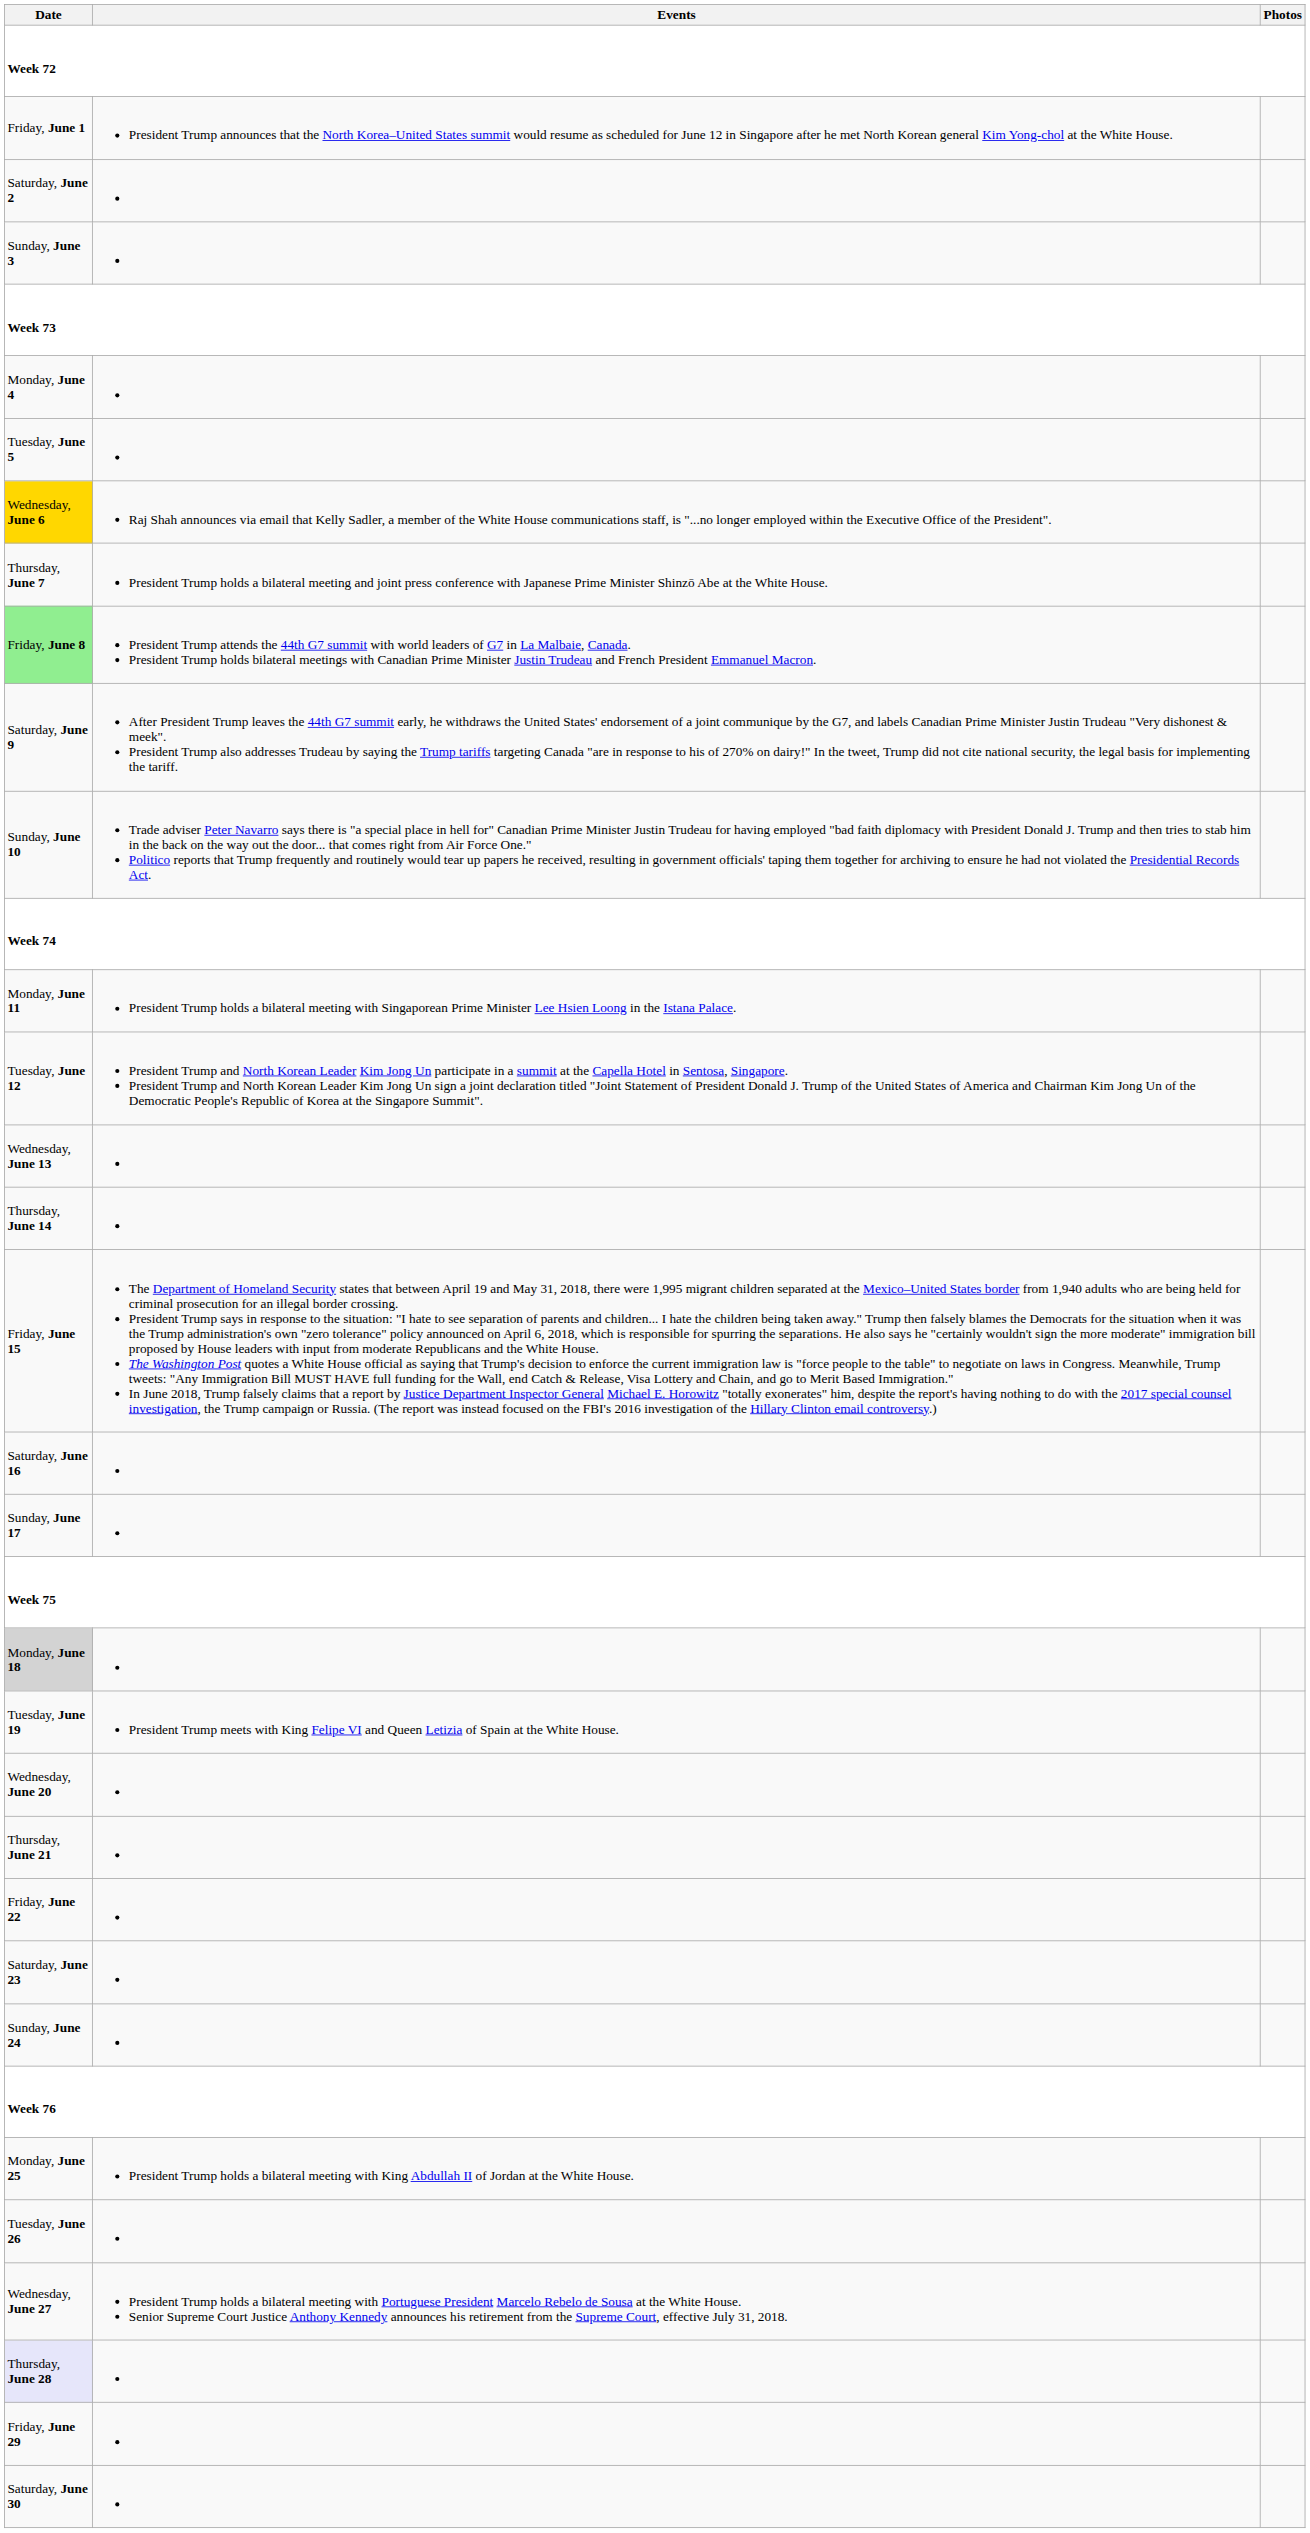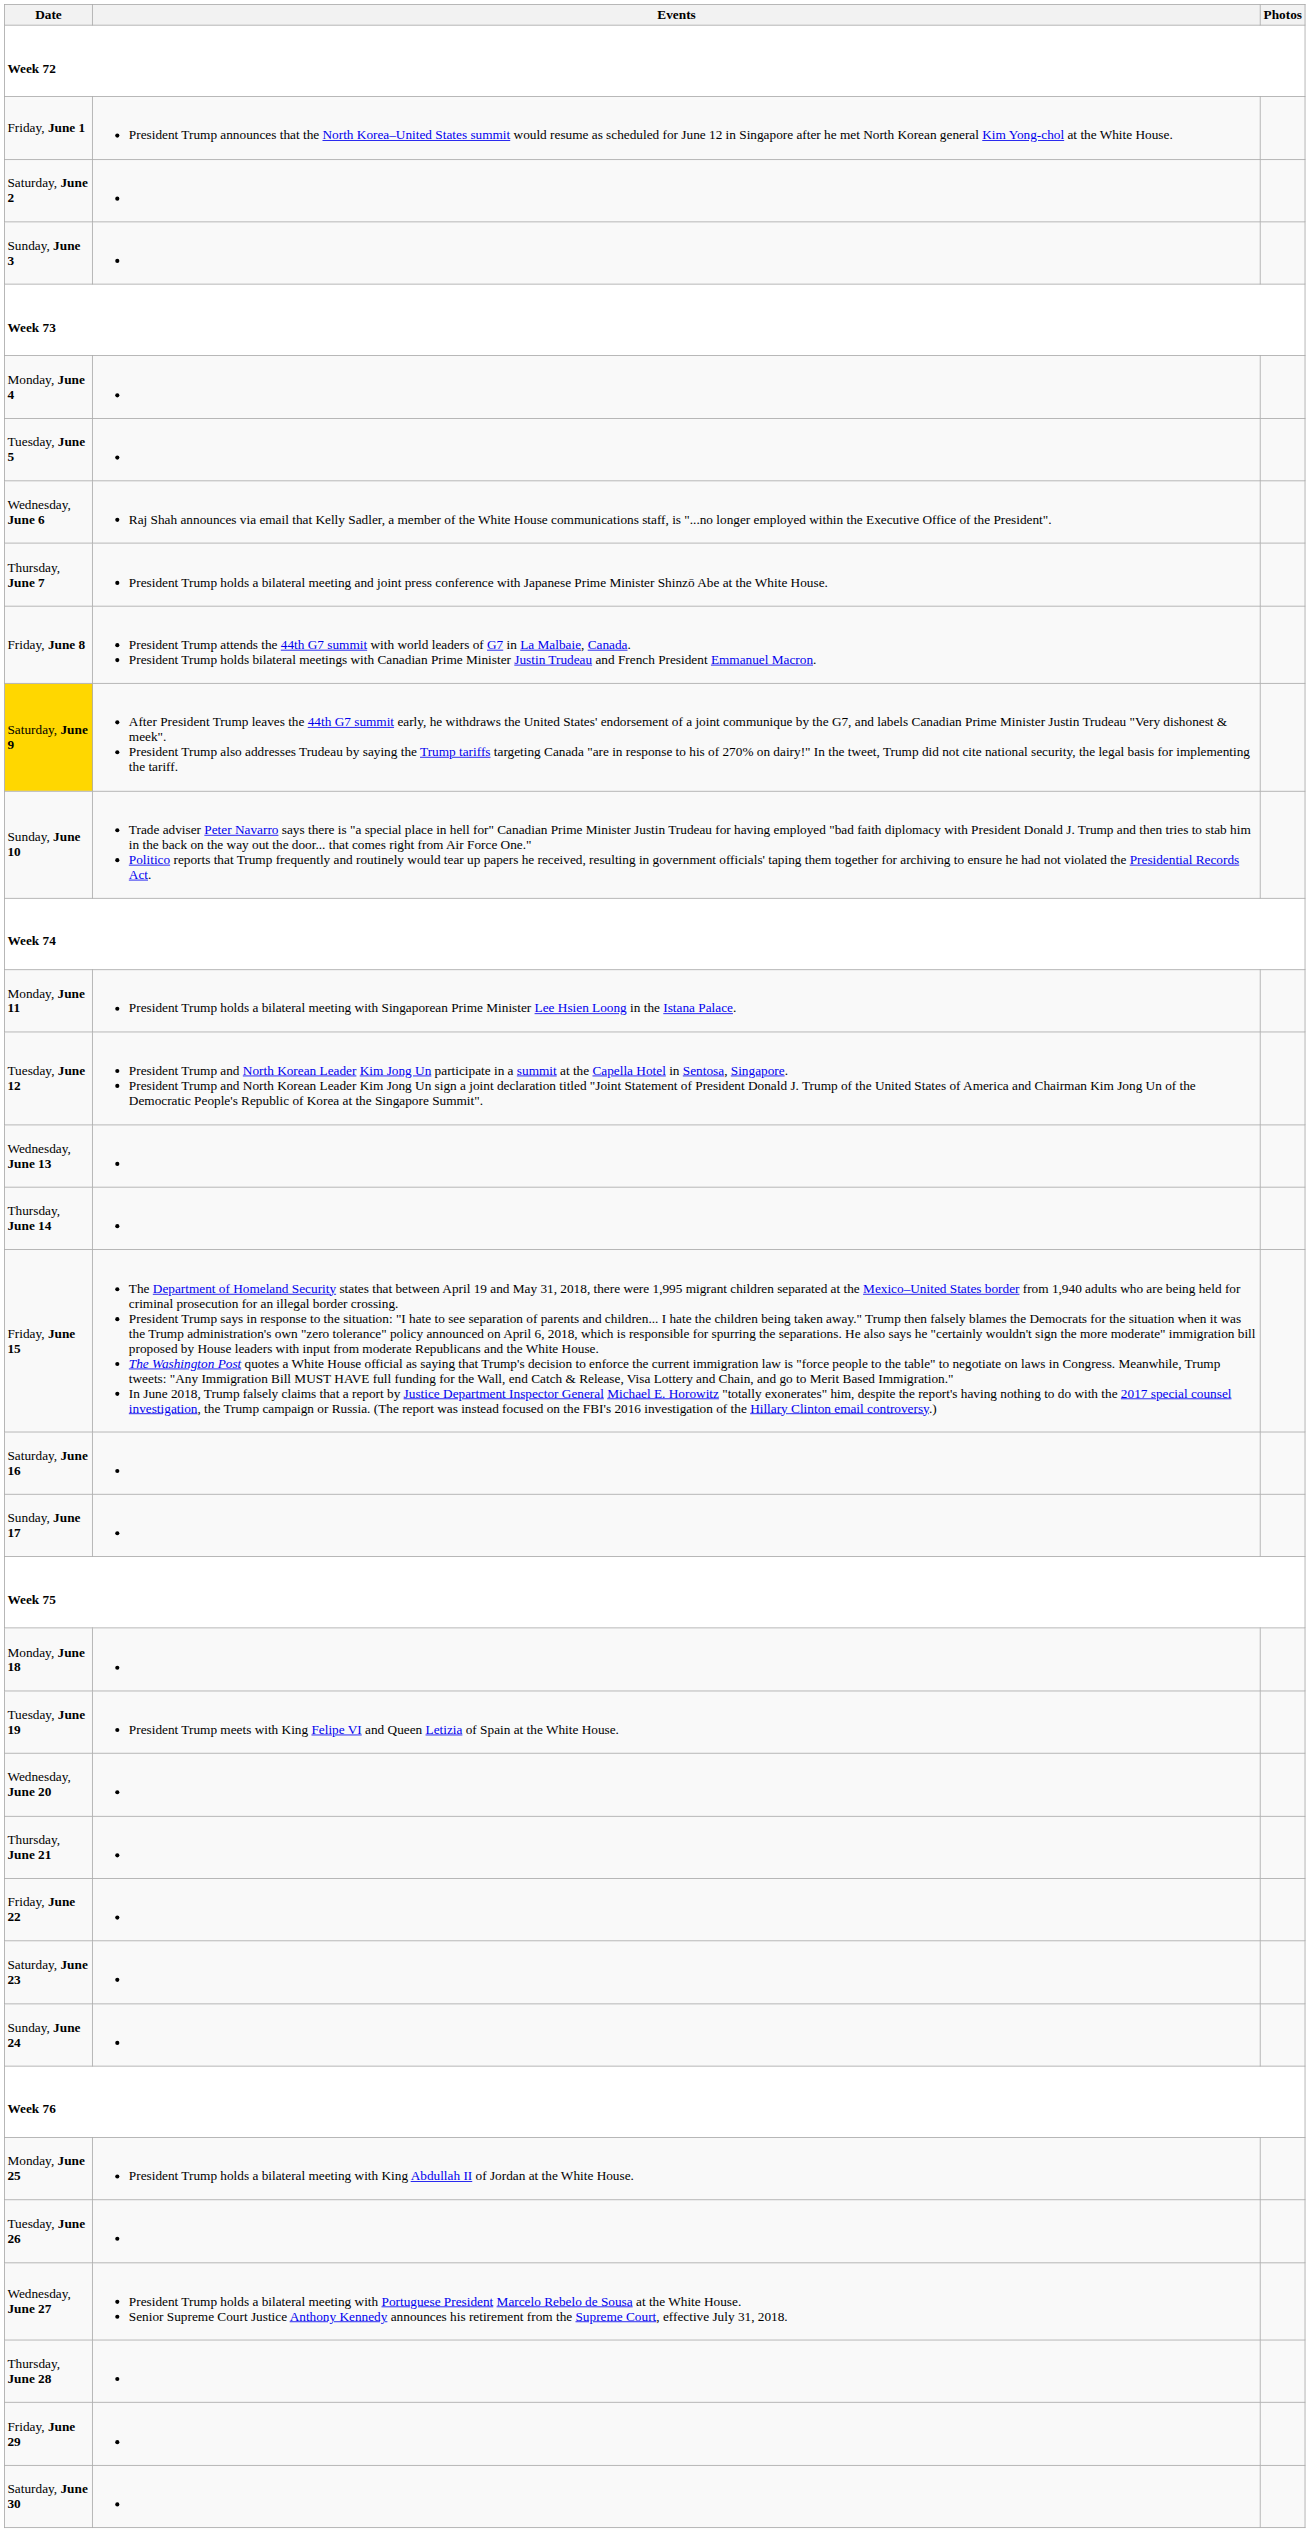(39, 512) gold background -> (39, 512) no background
(46, 644) lightgreen background -> (46, 644) no background
(48, 737) no background -> (48, 737) gold background
(46, 1659) lightgrey background -> (46, 1659) no background
(34, 2371) lavender background -> (34, 2371) no background
